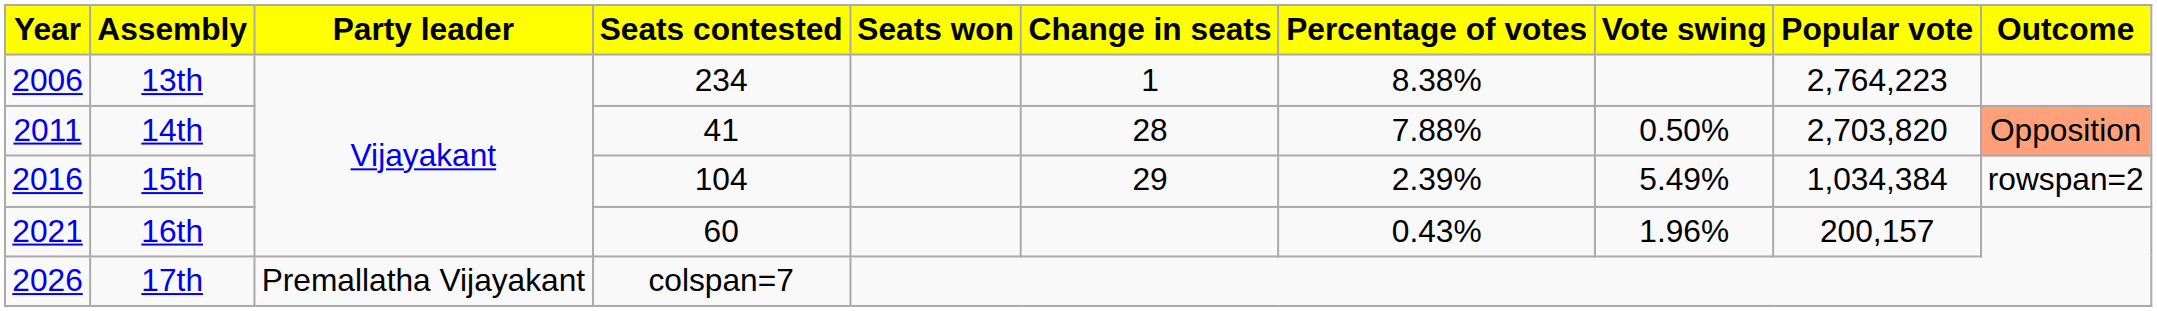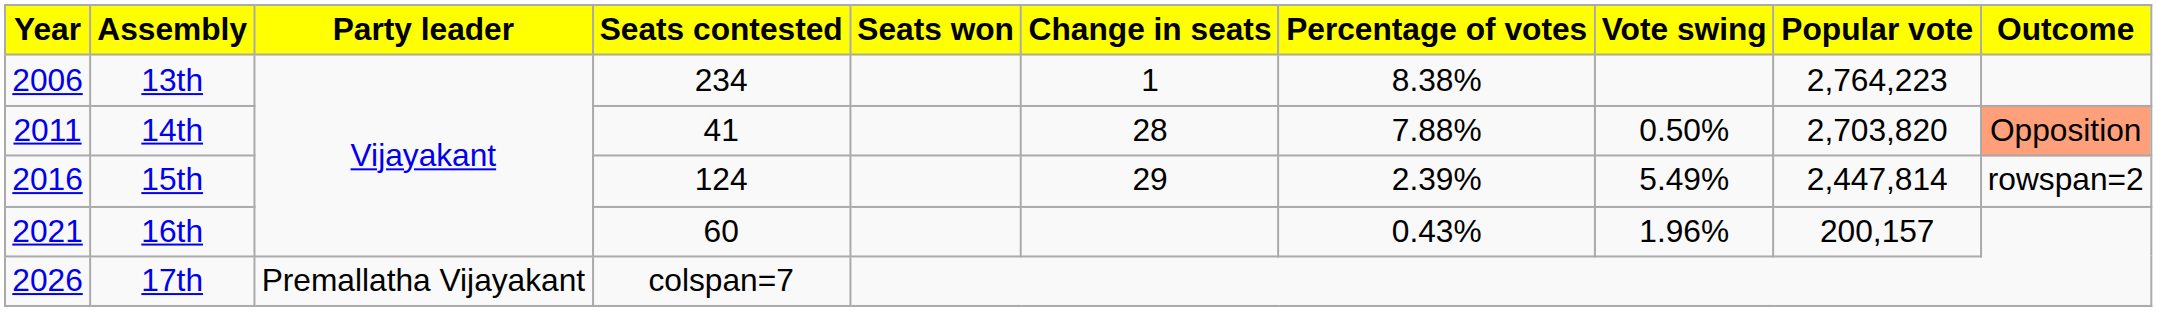(721, 180) 104 -> (721, 180) 124
(1877, 180) 1,034,384 -> (1877, 180) 2,447,814
